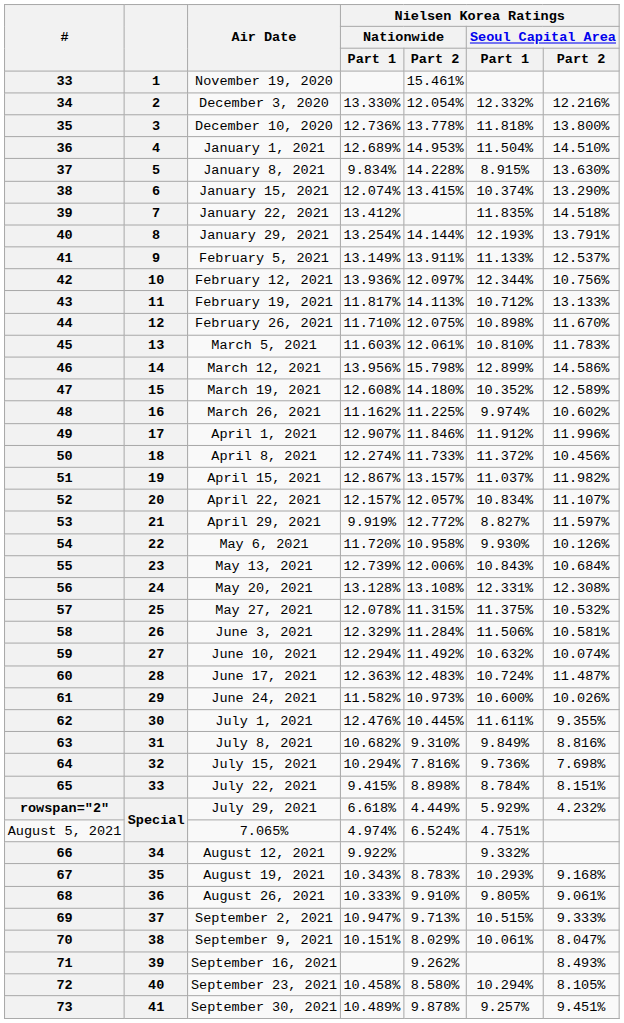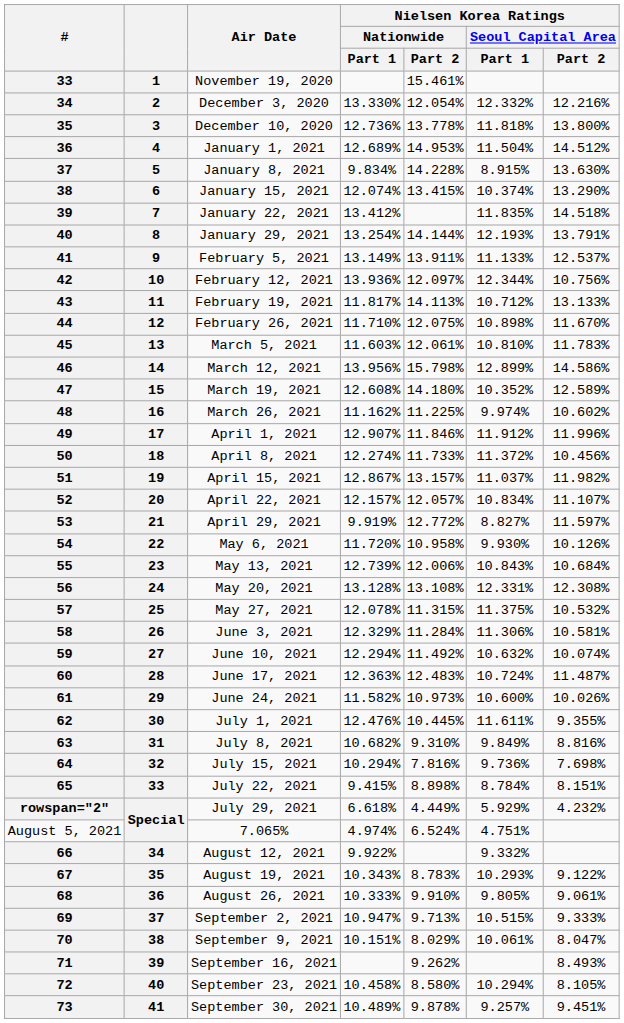(581, 148) 14.510% -> (581, 148) 14.512%
(505, 633) 11.506% -> (505, 633) 11.306%
(581, 875) 9.168% -> (581, 875) 9.122%
